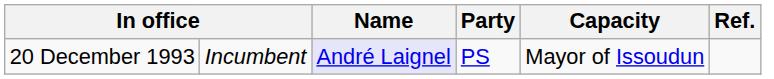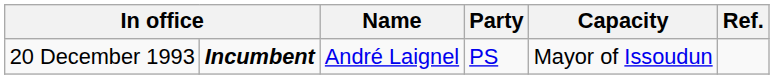(256, 56) normal -> (260, 56) bold
(384, 56) lavender background -> (392, 56) no background
